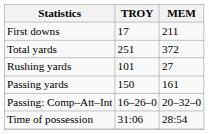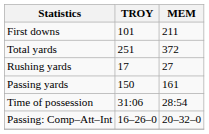(123, 31) 17 -> (126, 31) 101
(126, 66) 101 -> (123, 66) 17
rows swapped: (60, 102) <-> (50, 120)
